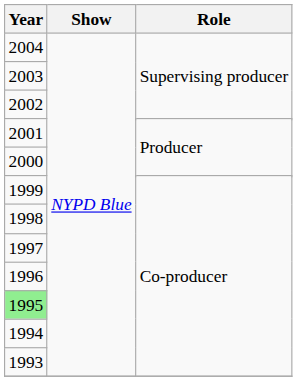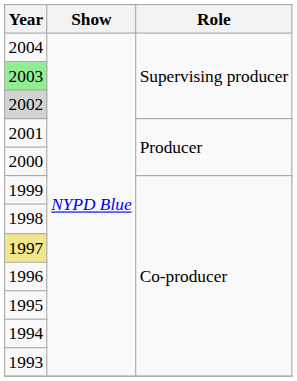(26, 76) no background -> (26, 76) lightgreen background
(26, 104) no background -> (26, 104) lightgrey background
(26, 247) no background -> (26, 247) khaki background
(26, 304) lightgreen background -> (26, 304) no background
